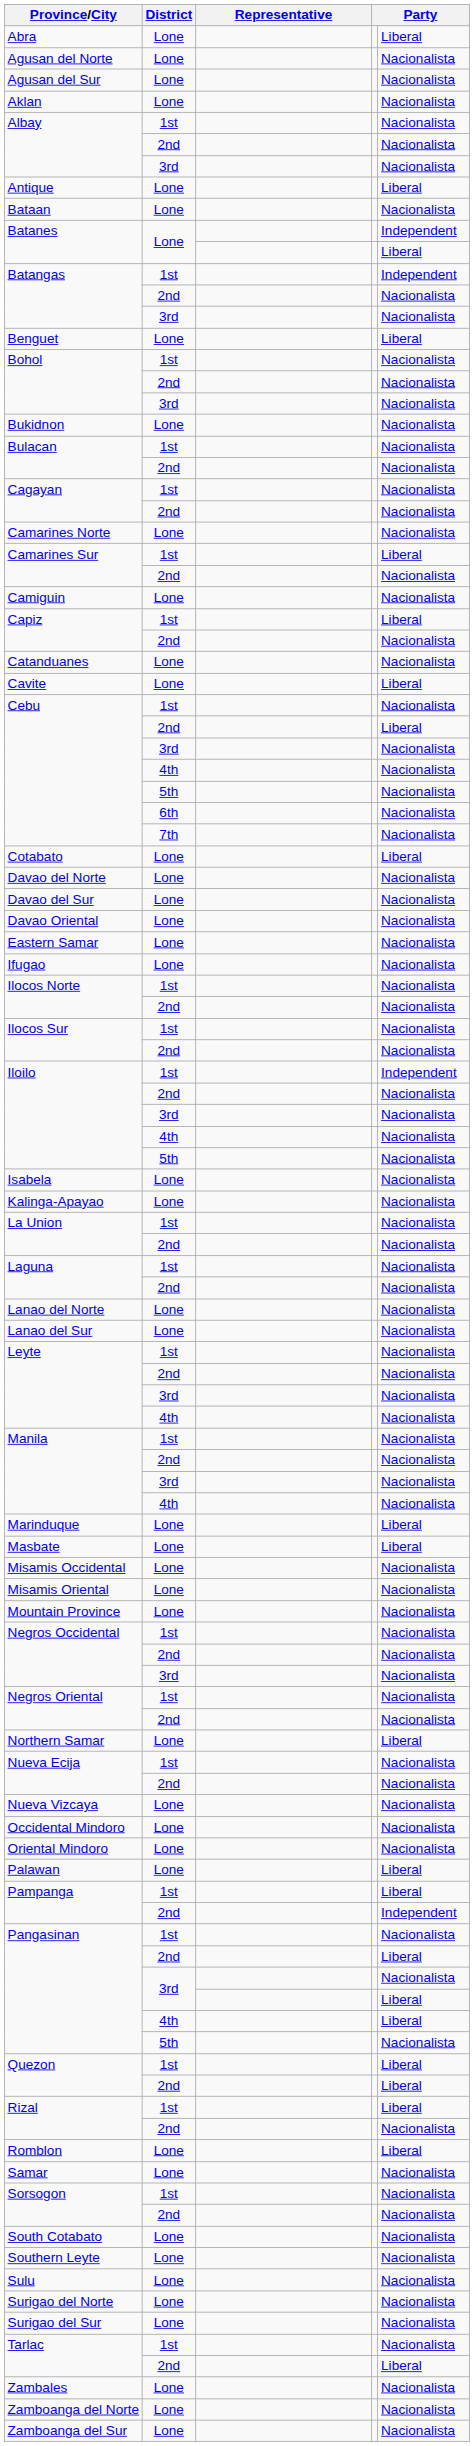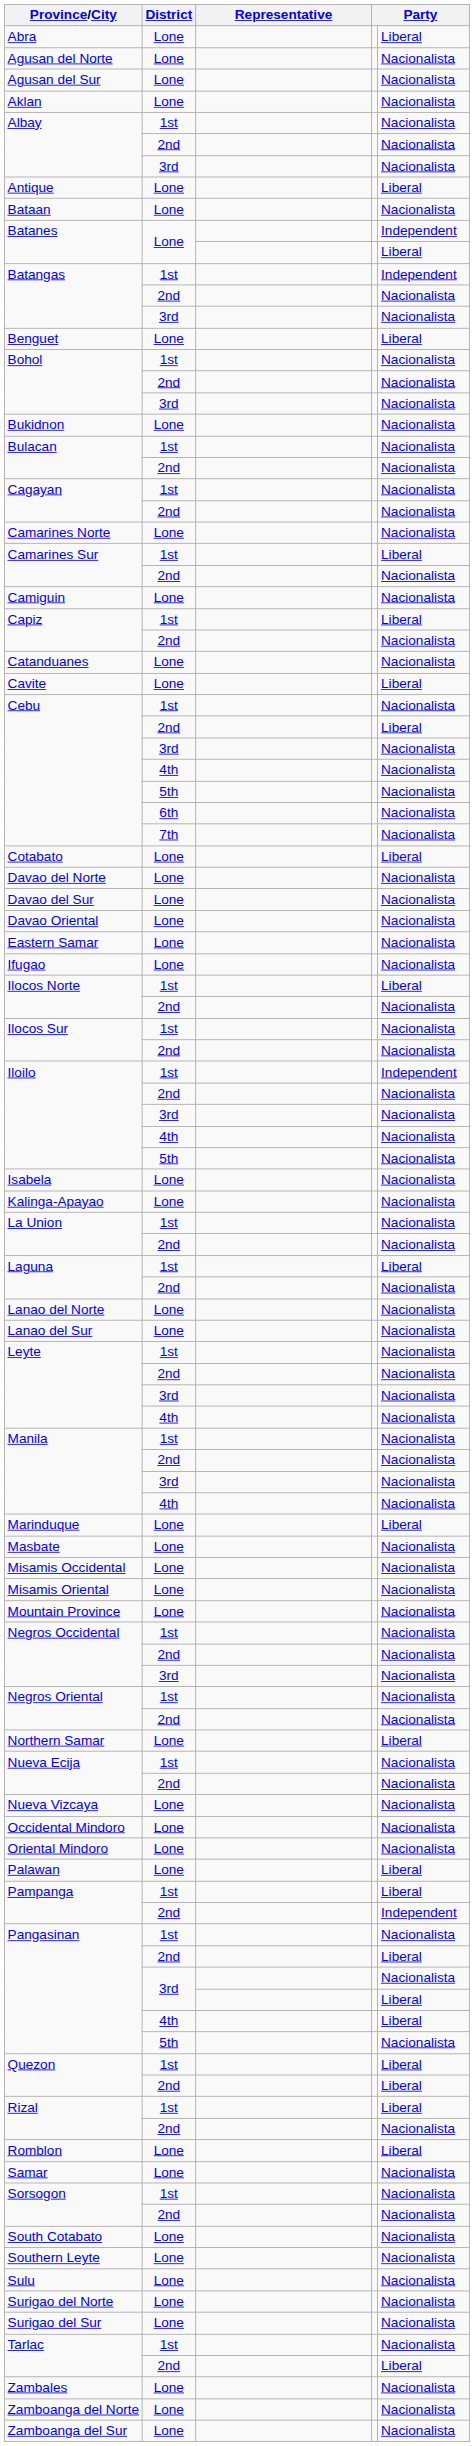(418, 985) Nacionalista -> (401, 985) Liberal
(418, 1266) Nacionalista -> (401, 1266) Liberal
(401, 1546) Liberal -> (418, 1546) Nacionalista
